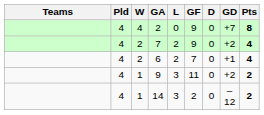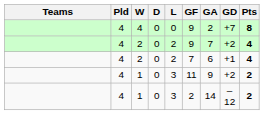columns swapped: (211, 12) <-> (158, 12)
